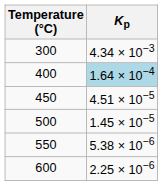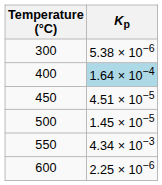(122, 51) 4.34 × 10−3 -> (122, 51) 5.38 × 10−6
(122, 145) 5.38 × 10−6 -> (122, 145) 4.34 × 10−3
